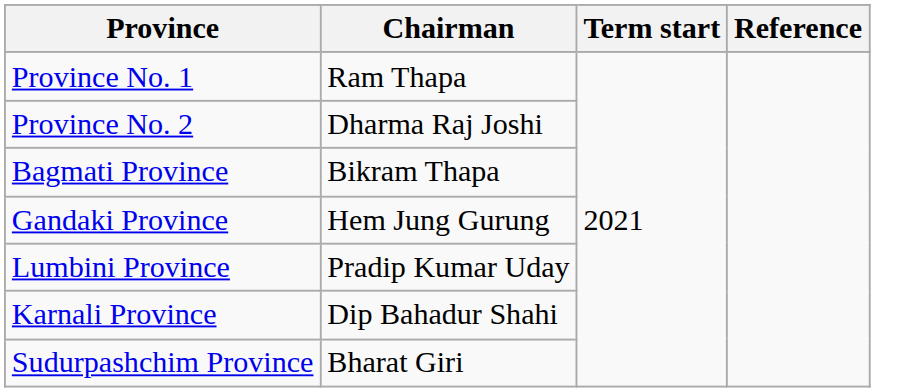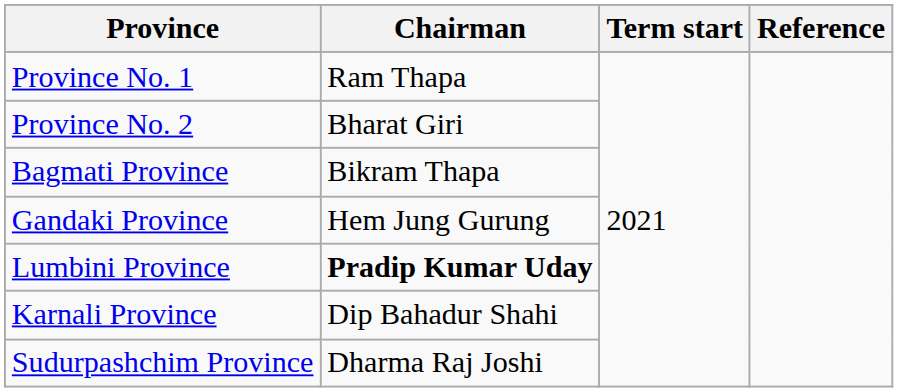(435, 123) Dharma Raj Joshi -> (395, 123) Bharat Giri
(448, 266) normal -> (460, 266) bold
(395, 362) Bharat Giri -> (435, 362) Dharma Raj Joshi
